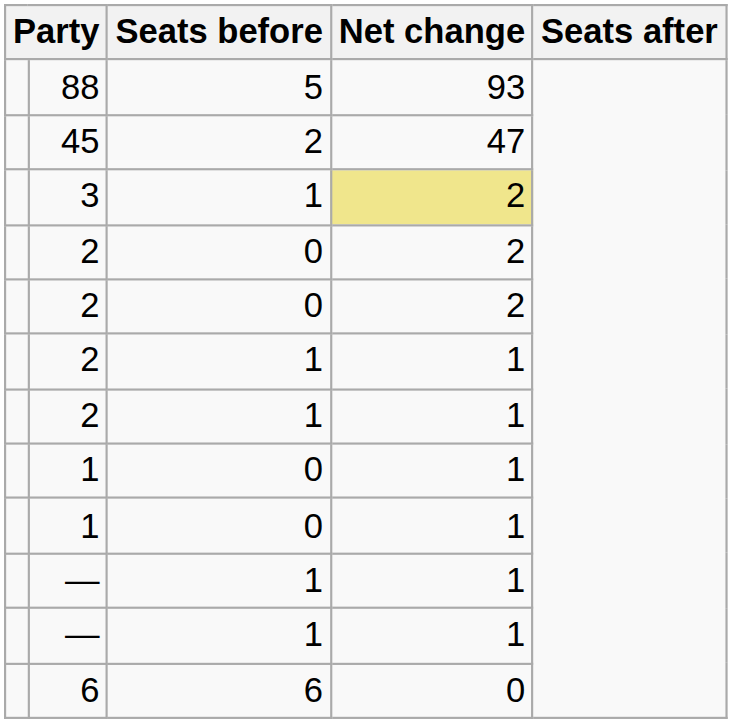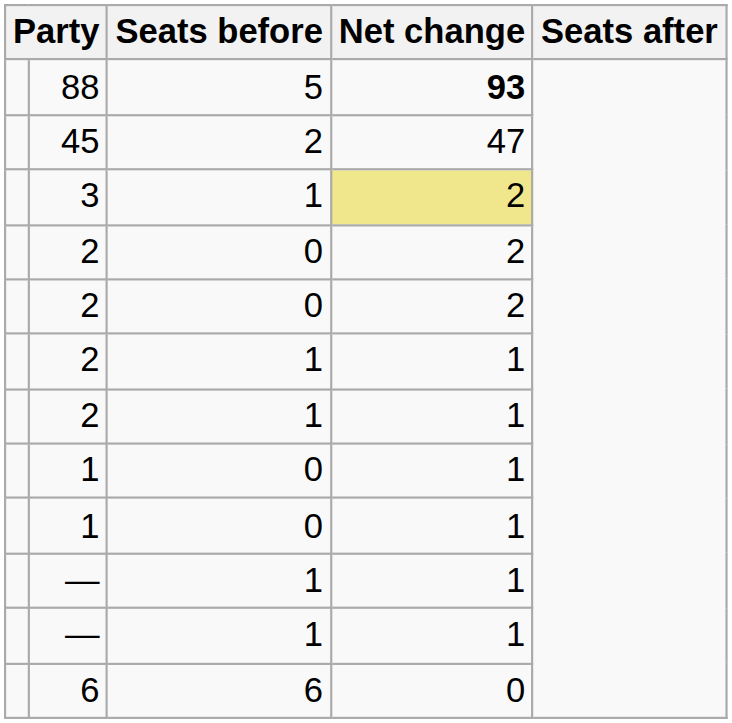(506, 86) normal -> (506, 86) bold
